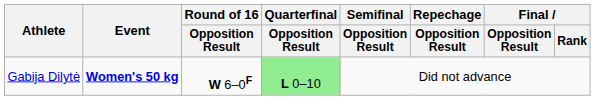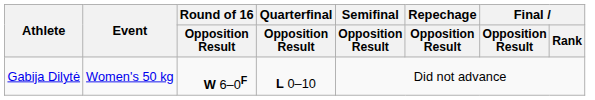(132, 76) bold -> (130, 76) normal
(301, 84) lightgreen background -> (296, 84) no background
